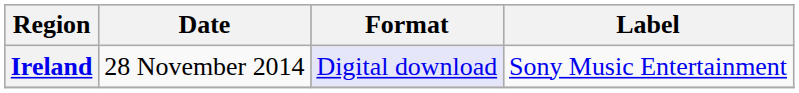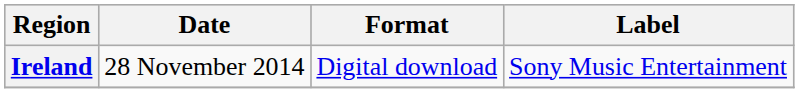(407, 66) lavender background -> (407, 66) no background
